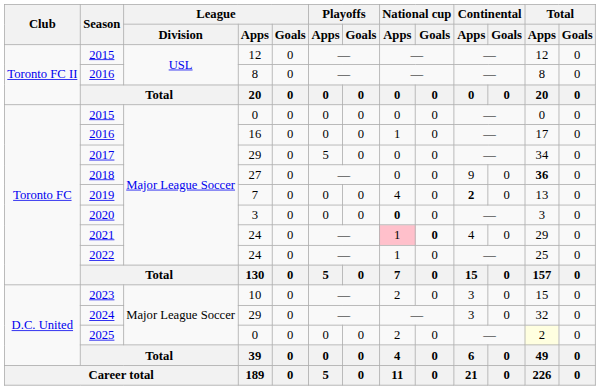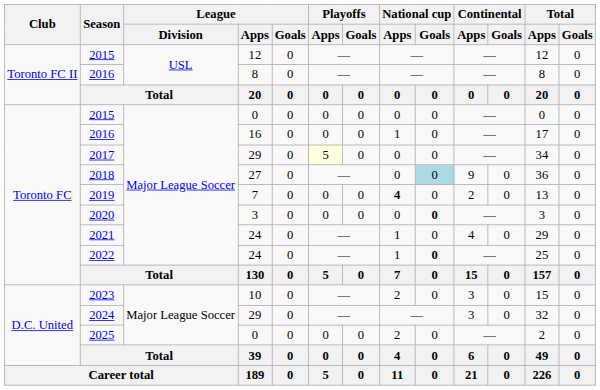(326, 154) no background -> (326, 154) lightyellow background
(435, 174) no background -> (435, 174) lightblue background
(542, 174) bold -> (542, 174) normal
(397, 194) normal -> (397, 194) bold
(471, 194) bold -> (471, 194) normal
(397, 214) bold -> (397, 214) normal
(435, 214) normal -> (435, 214) bold
(397, 235) pink background -> (397, 235) no background
(435, 235) bold -> (435, 235) normal
(435, 255) normal -> (435, 255) bold
(542, 335) lightyellow background -> (542, 335) no background
